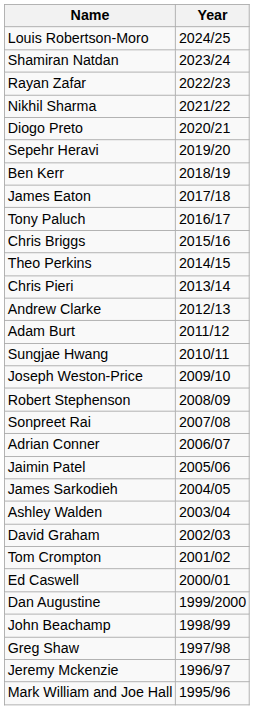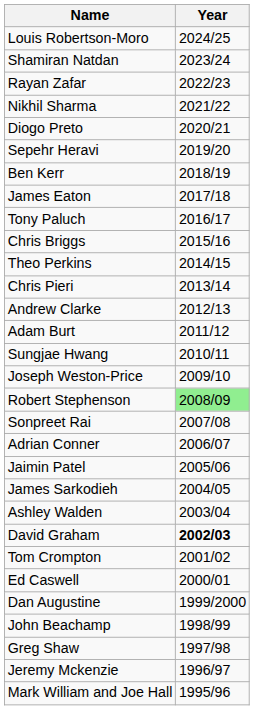(205, 399) no background -> (205, 399) lightgreen background
(205, 535) normal -> (205, 535) bold
